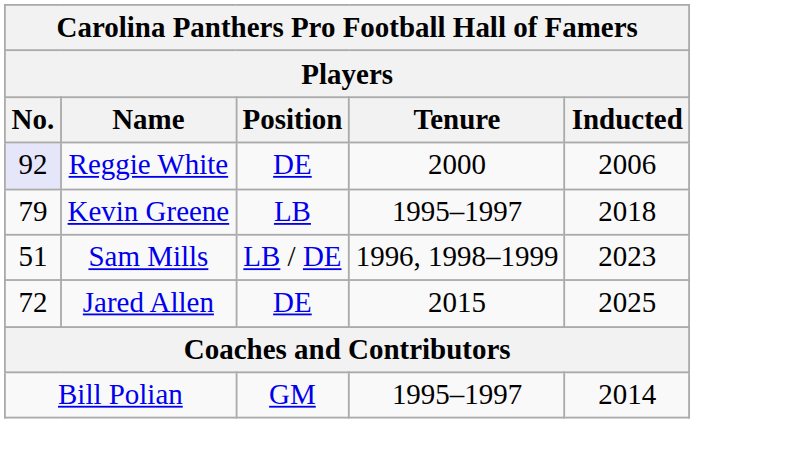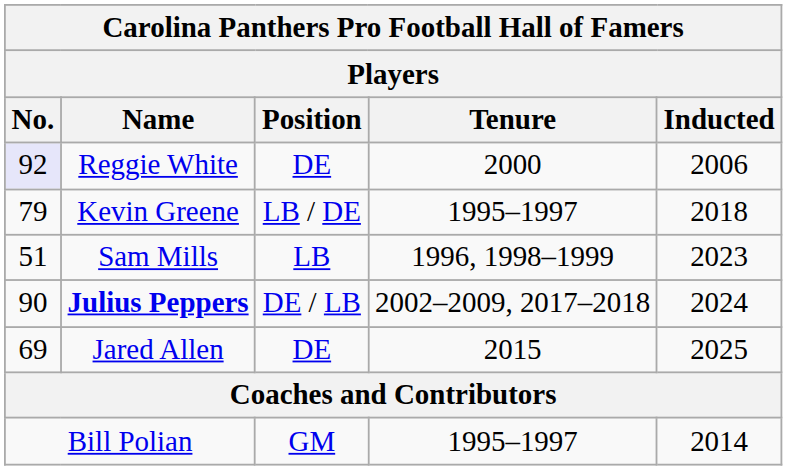(292, 211) LB -> (312, 211) LB / DE
(292, 257) LB / DE -> (312, 257) LB
+ row: (158, 303)
(33, 303) 72 -> (33, 348) 69
